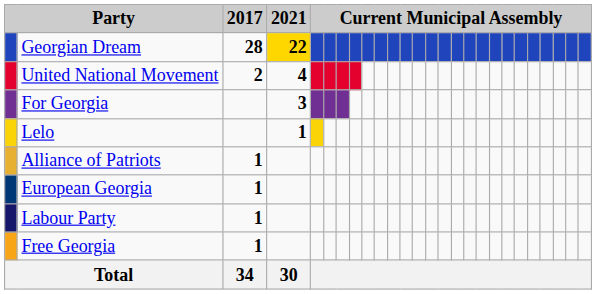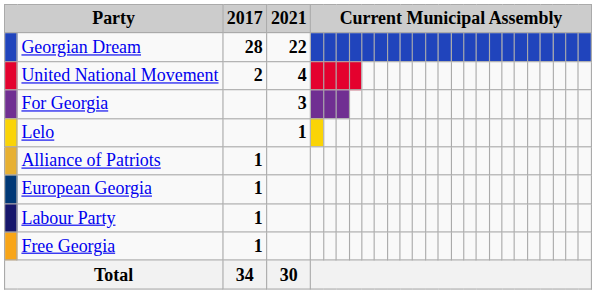(298, 47) gold background -> (298, 47) no background
